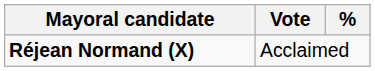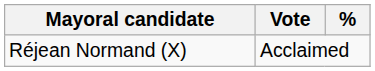(102, 50) bold -> (98, 50) normal
